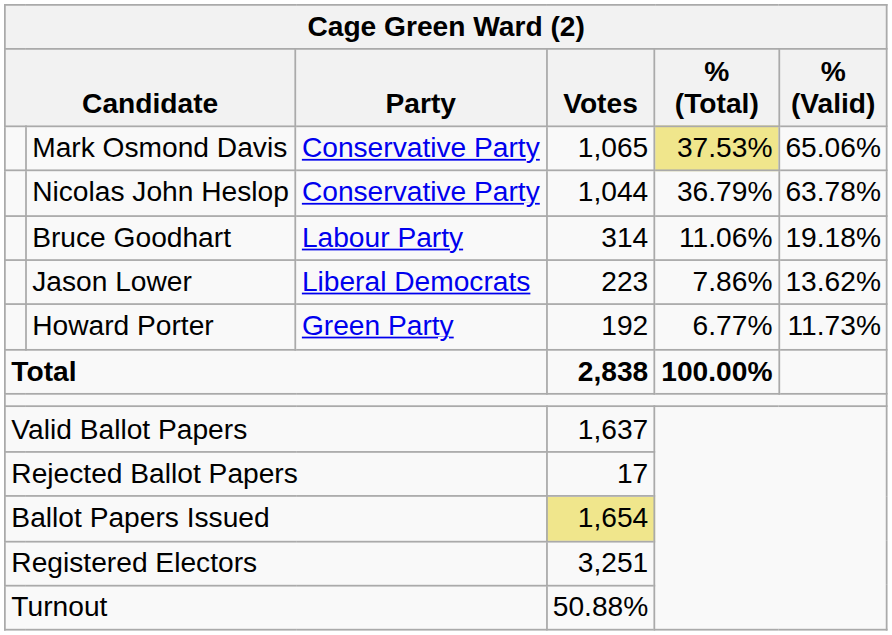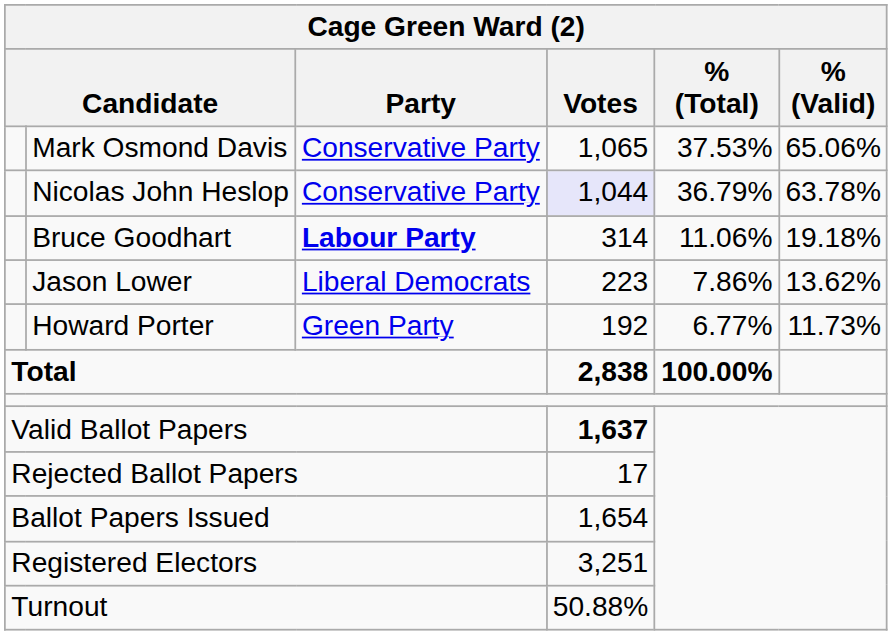(725, 147) khaki background -> (725, 147) no background
(613, 192) no background -> (613, 192) lavender background
(382, 237) normal -> (389, 237) bold
(613, 428) normal -> (613, 428) bold
(613, 518) khaki background -> (613, 518) no background
